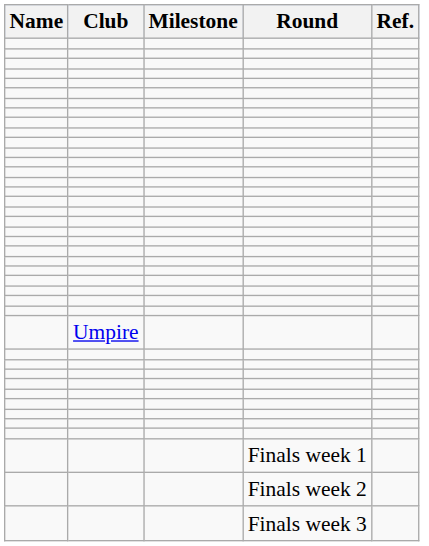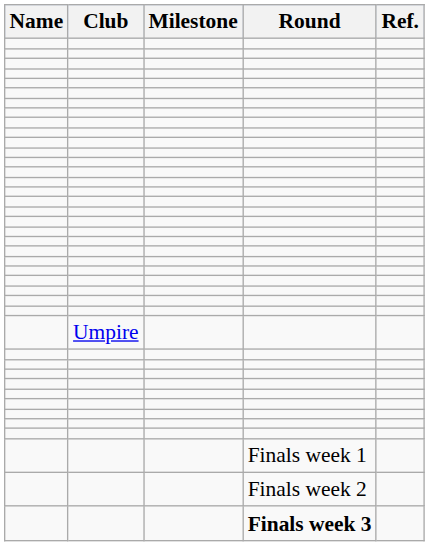(307, 523) normal -> (310, 523) bold
